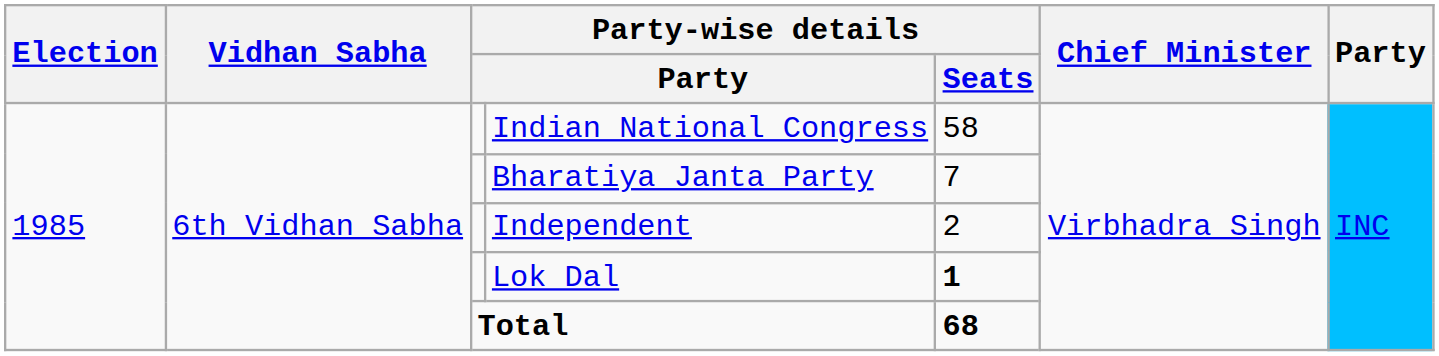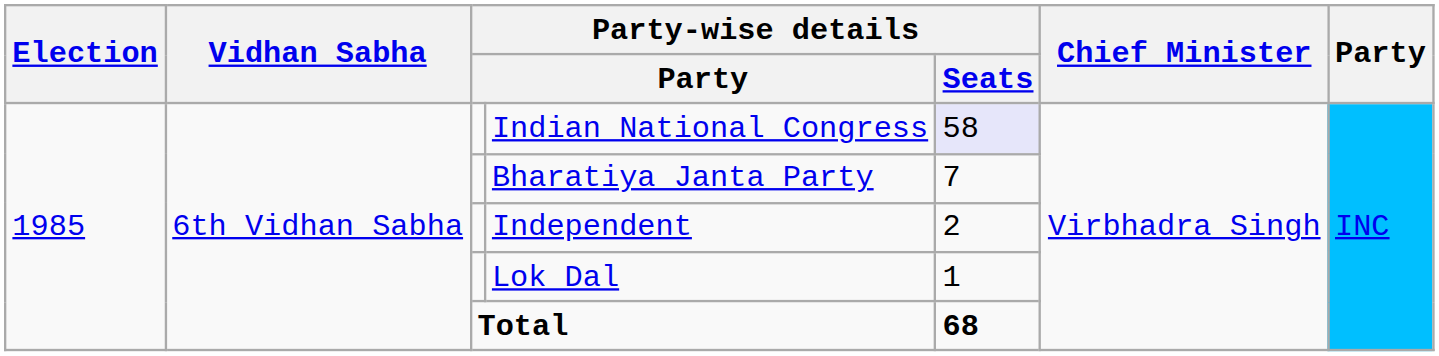(961, 129) no background -> (961, 129) lavender background
(952, 277) bold -> (952, 277) normal
